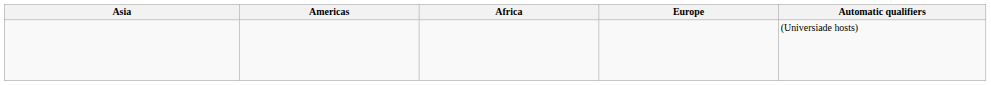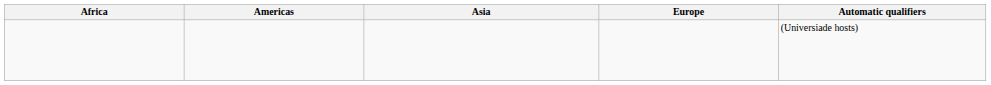columns swapped: (509, 12) <-> (122, 12)
